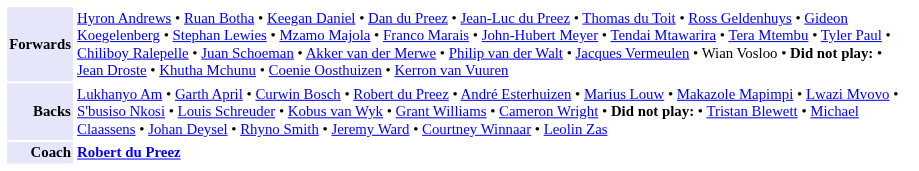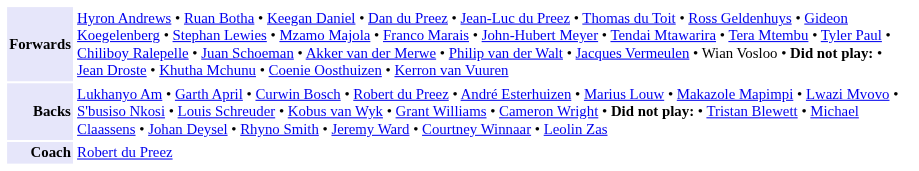(129, 152) bold -> (125, 152) normal
